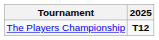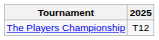(141, 28) bold -> (141, 28) normal
